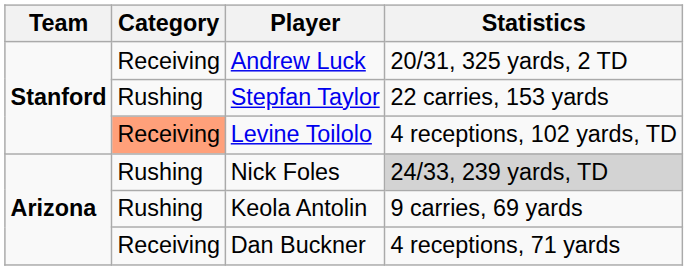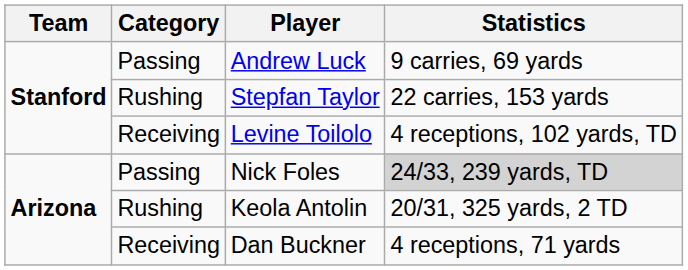(169, 60) Receiving -> (159, 60) Passing
(509, 60) 20/31, 325 yards, 2 TD -> (487, 60) 9 carries, 69 yards
(169, 134) lightsalmon background -> (169, 134) no background
(160, 171) Rushing -> (159, 171) Passing
(487, 208) 9 carries, 69 yards -> (509, 208) 20/31, 325 yards, 2 TD
